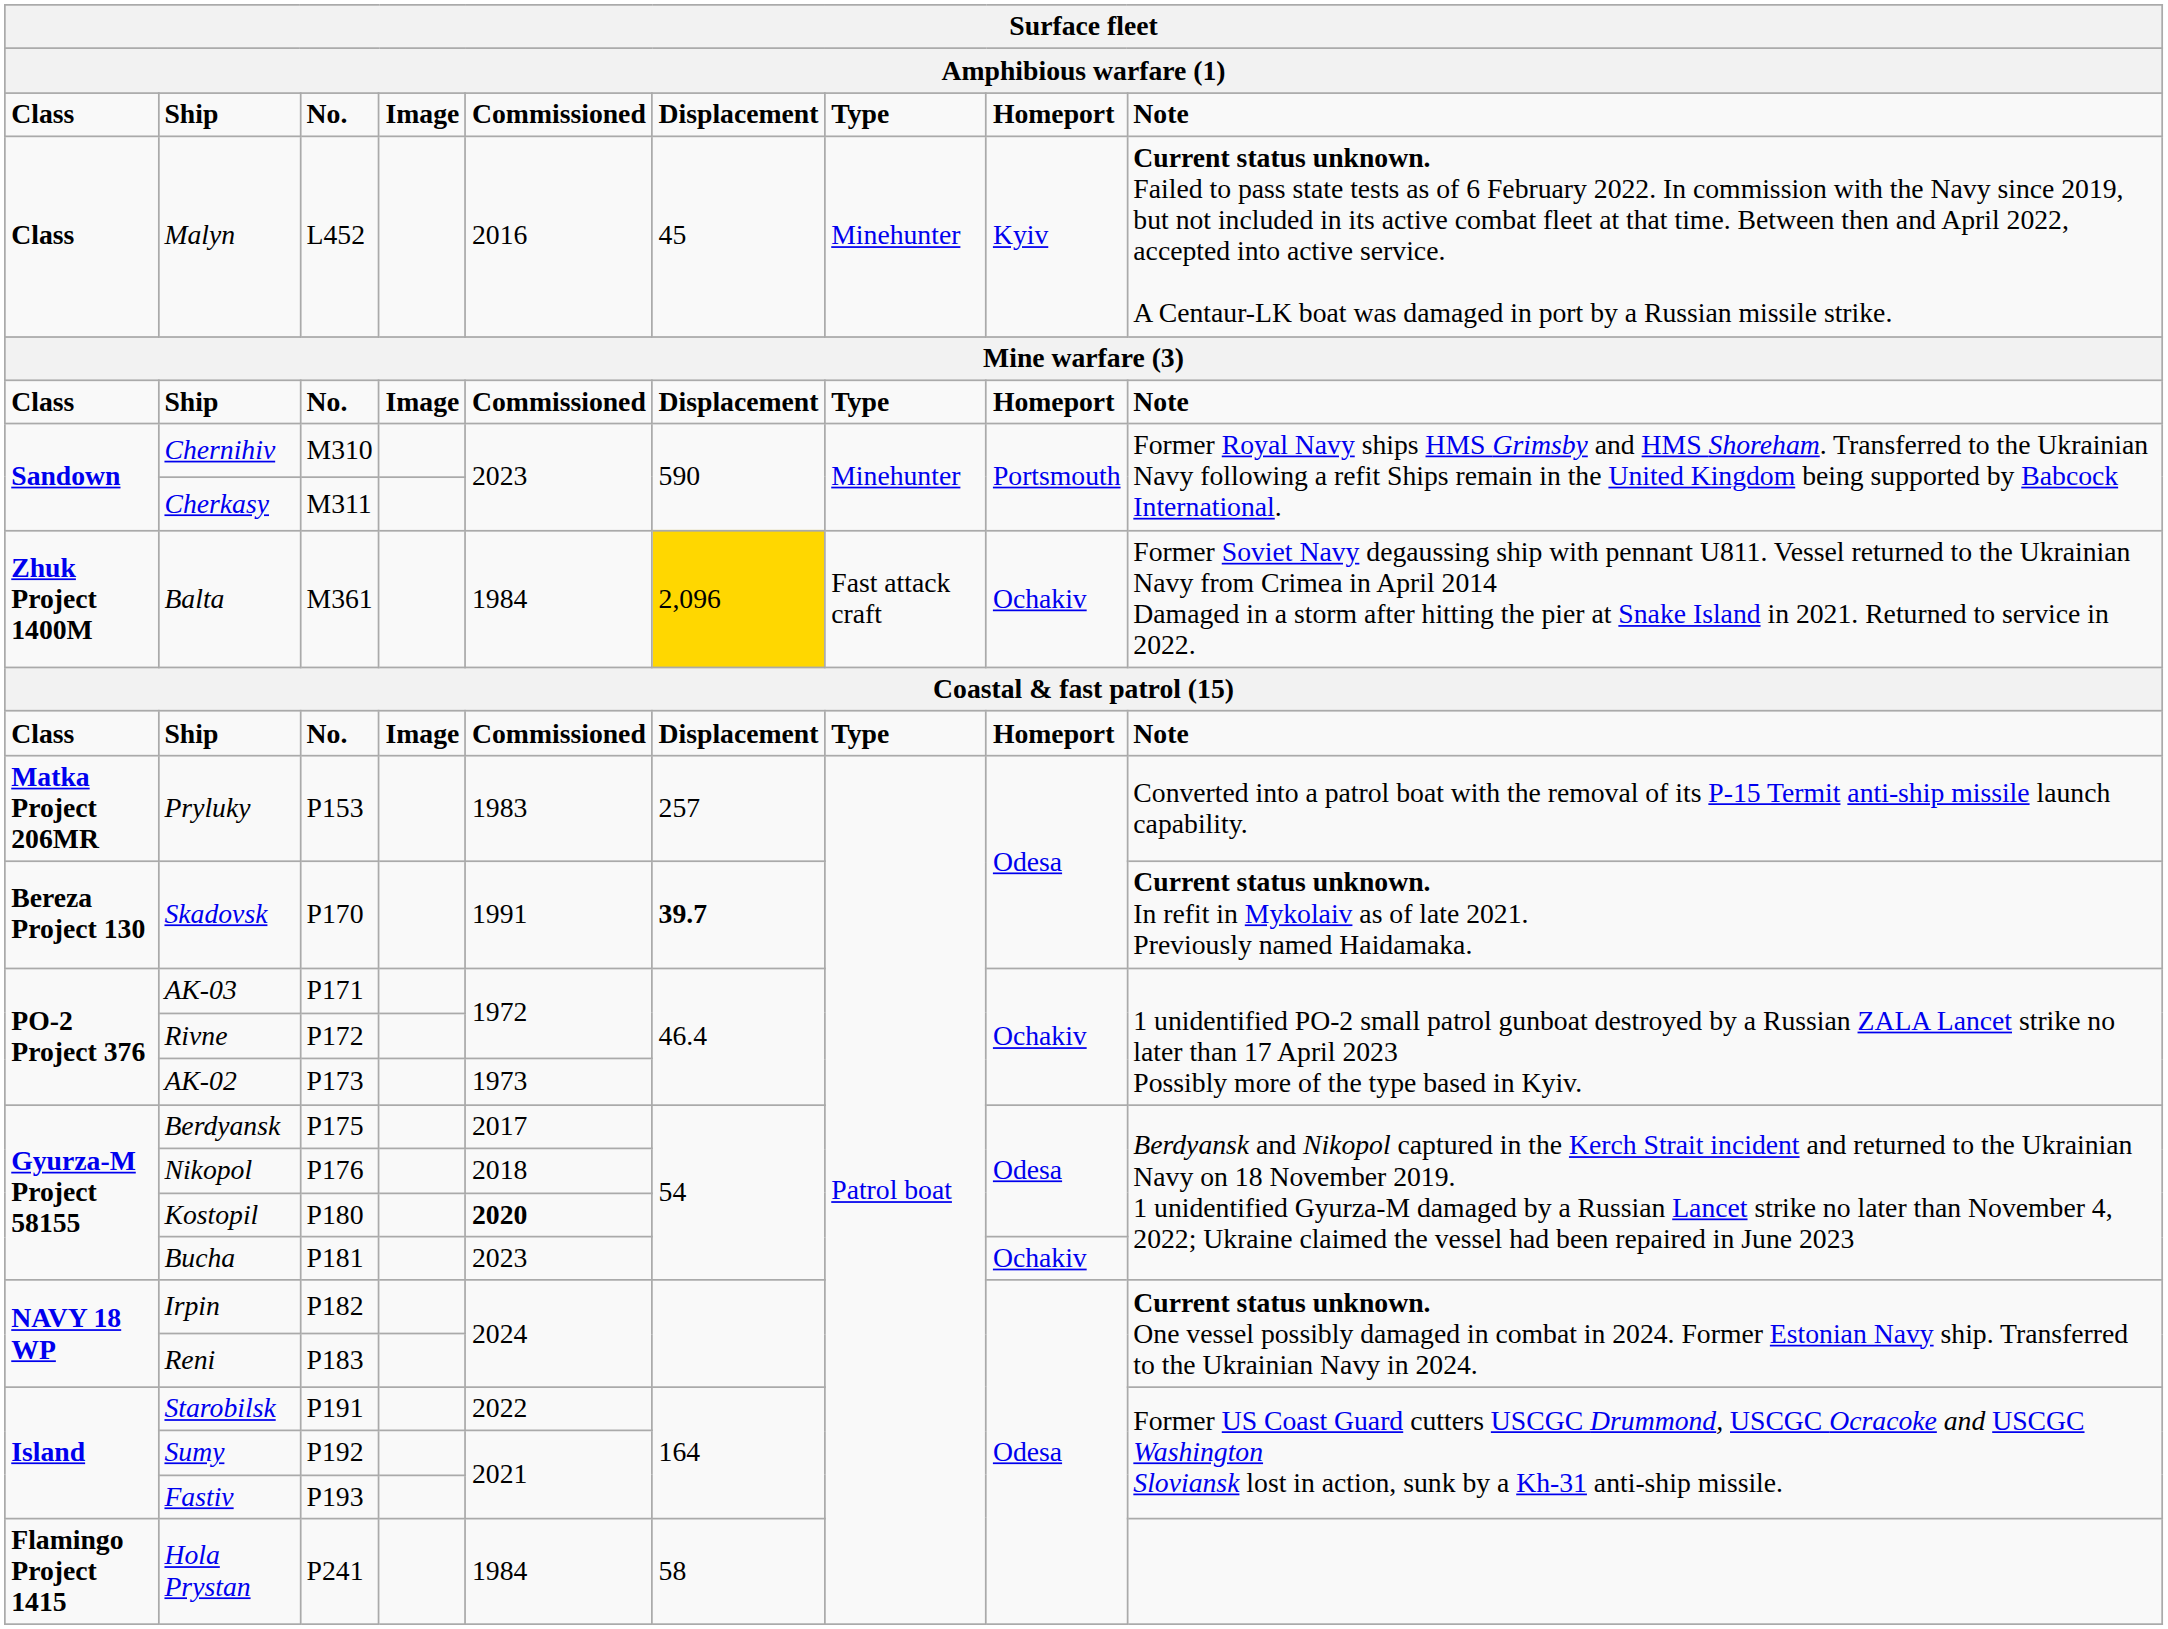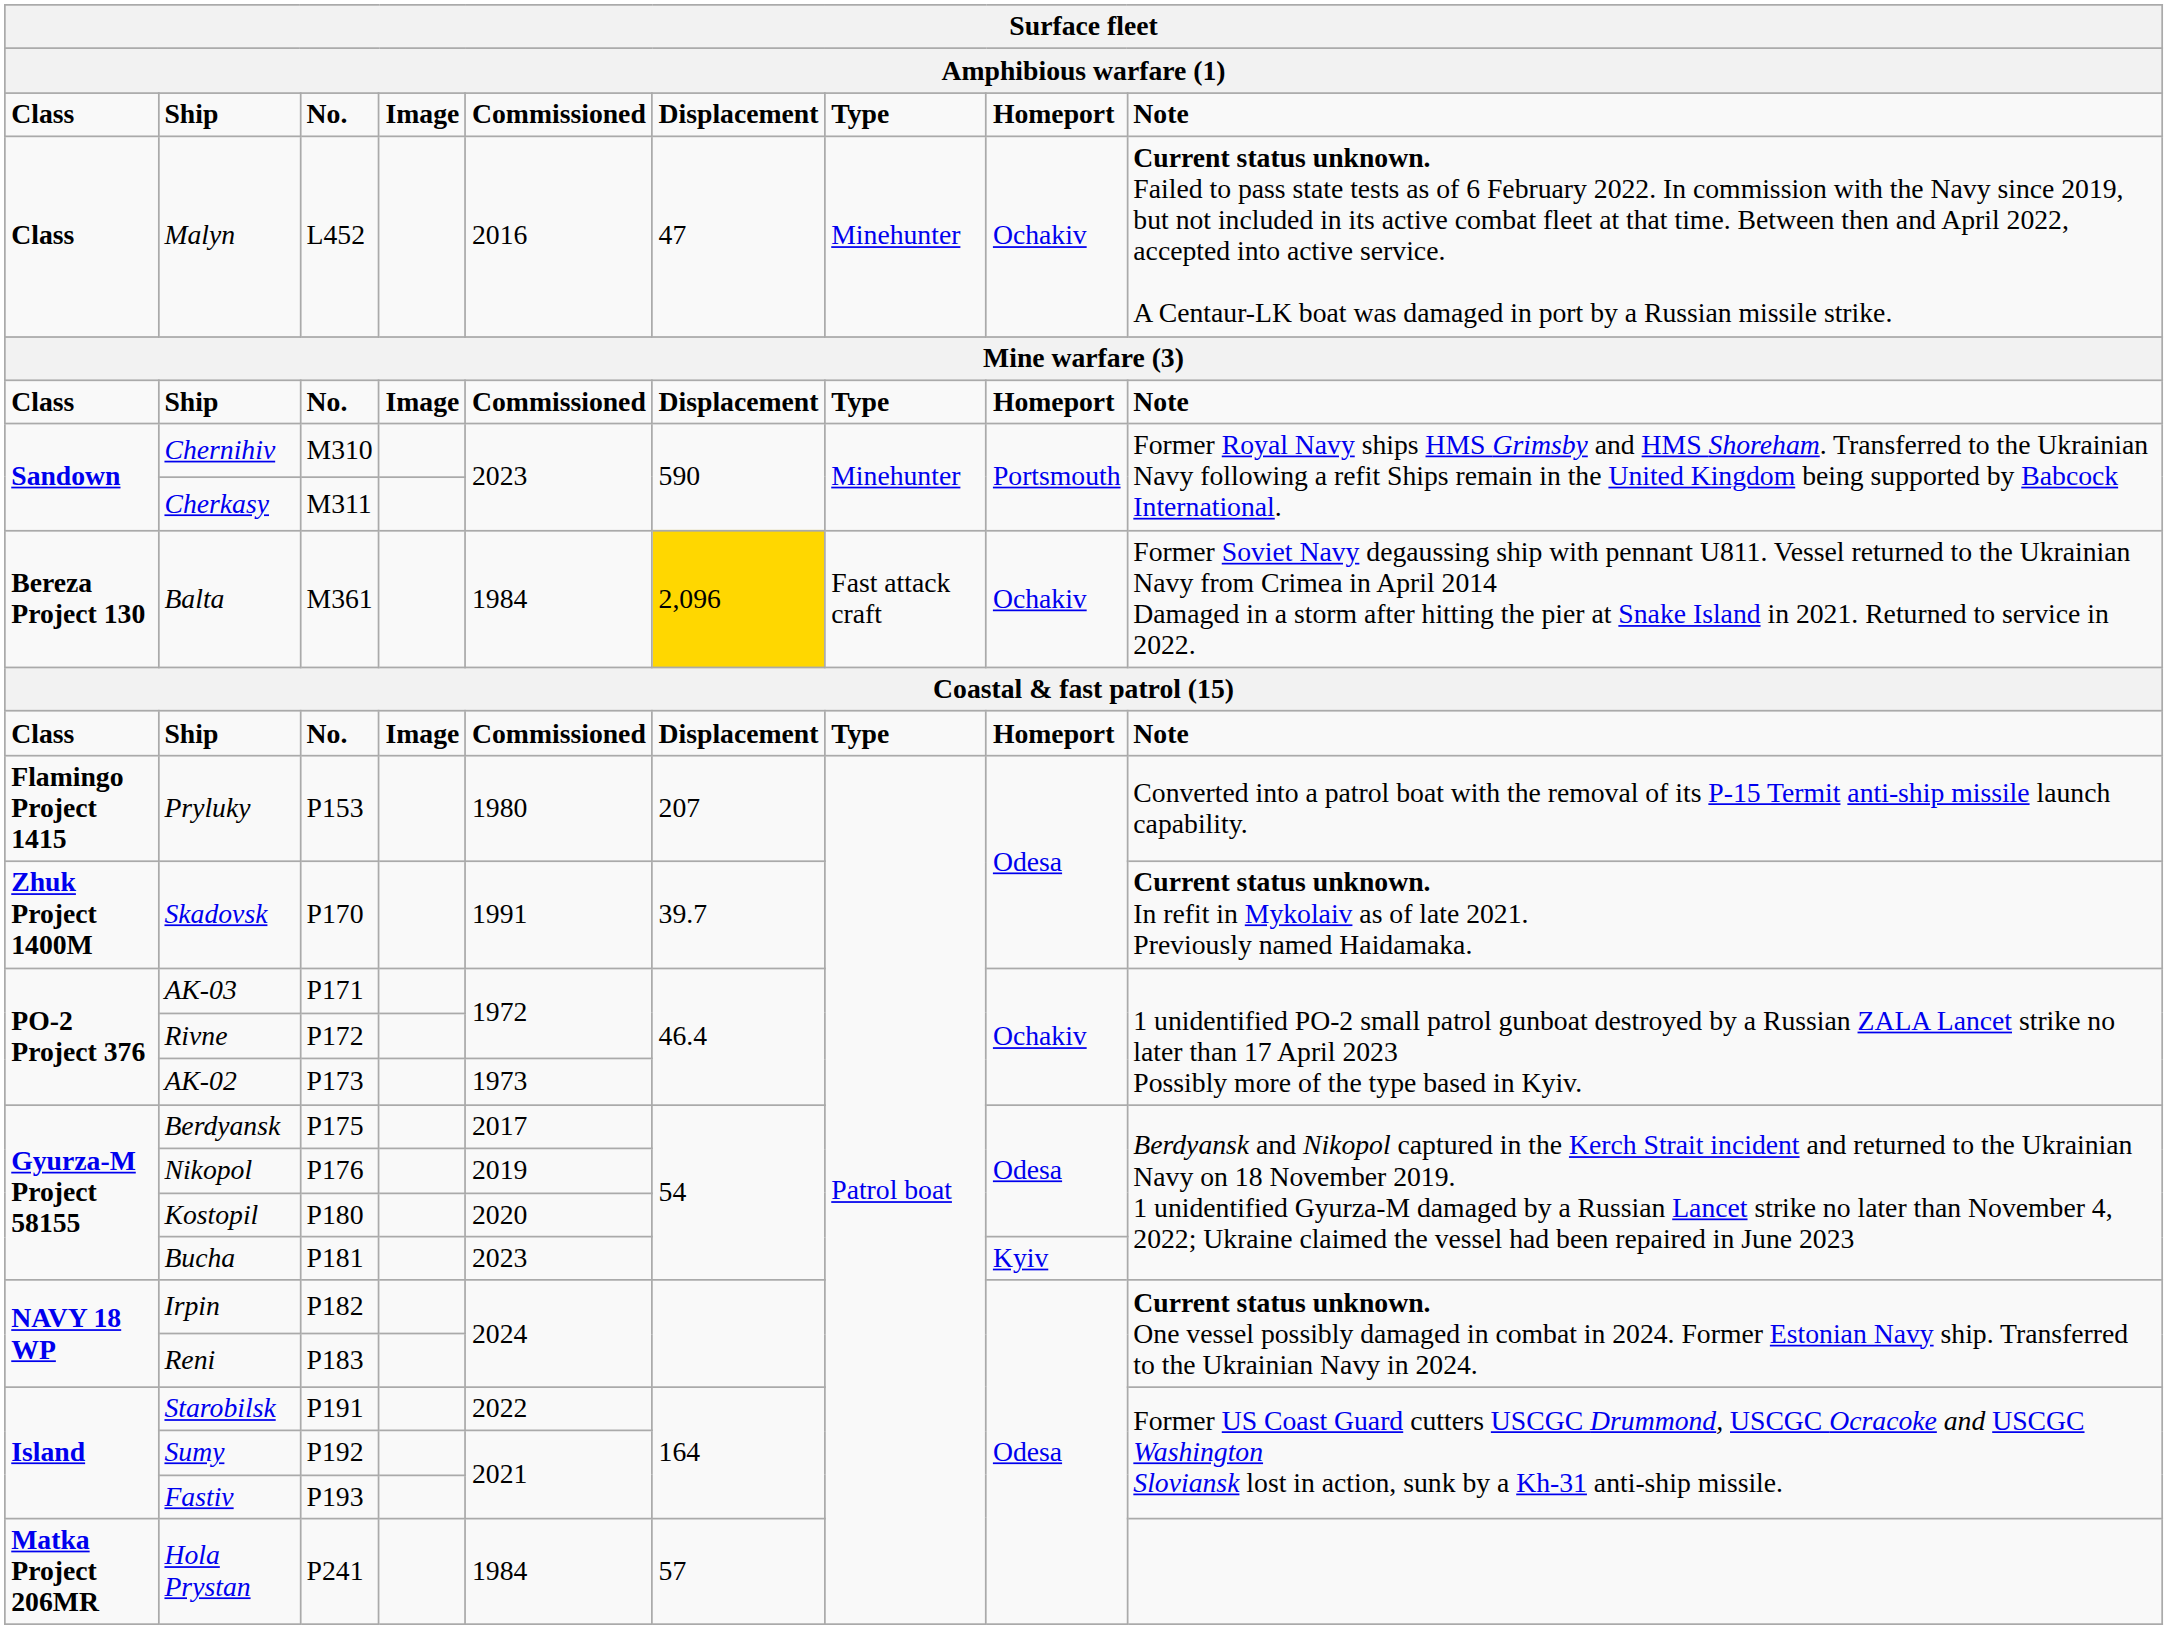(672, 235) 45 -> (672, 235) 47
(1021, 235) Kyiv -> (1040, 235) Ochakiv
(54, 598) Zhuk Project 1400M -> (78, 598) Bereza Project 130
(55, 807) Matka Project 206MR -> (67, 807) Flamingo Project 1415
(500, 807) 1983 -> (500, 807) 1980
(679, 807) 257 -> (679, 807) 207
(78, 914) Bereza Project 130 -> (54, 914) Zhuk Project 1400M
(683, 914) bold -> (683, 914) normal
(500, 1170) 2018 -> (500, 1170) 2019
(500, 1214) bold -> (500, 1214) normal
(1040, 1258) Ochakiv -> (1021, 1258) Kyiv
(67, 1571) Flamingo Project 1415 -> (55, 1571) Matka Project 206MR
(672, 1571) 58 -> (672, 1571) 57
